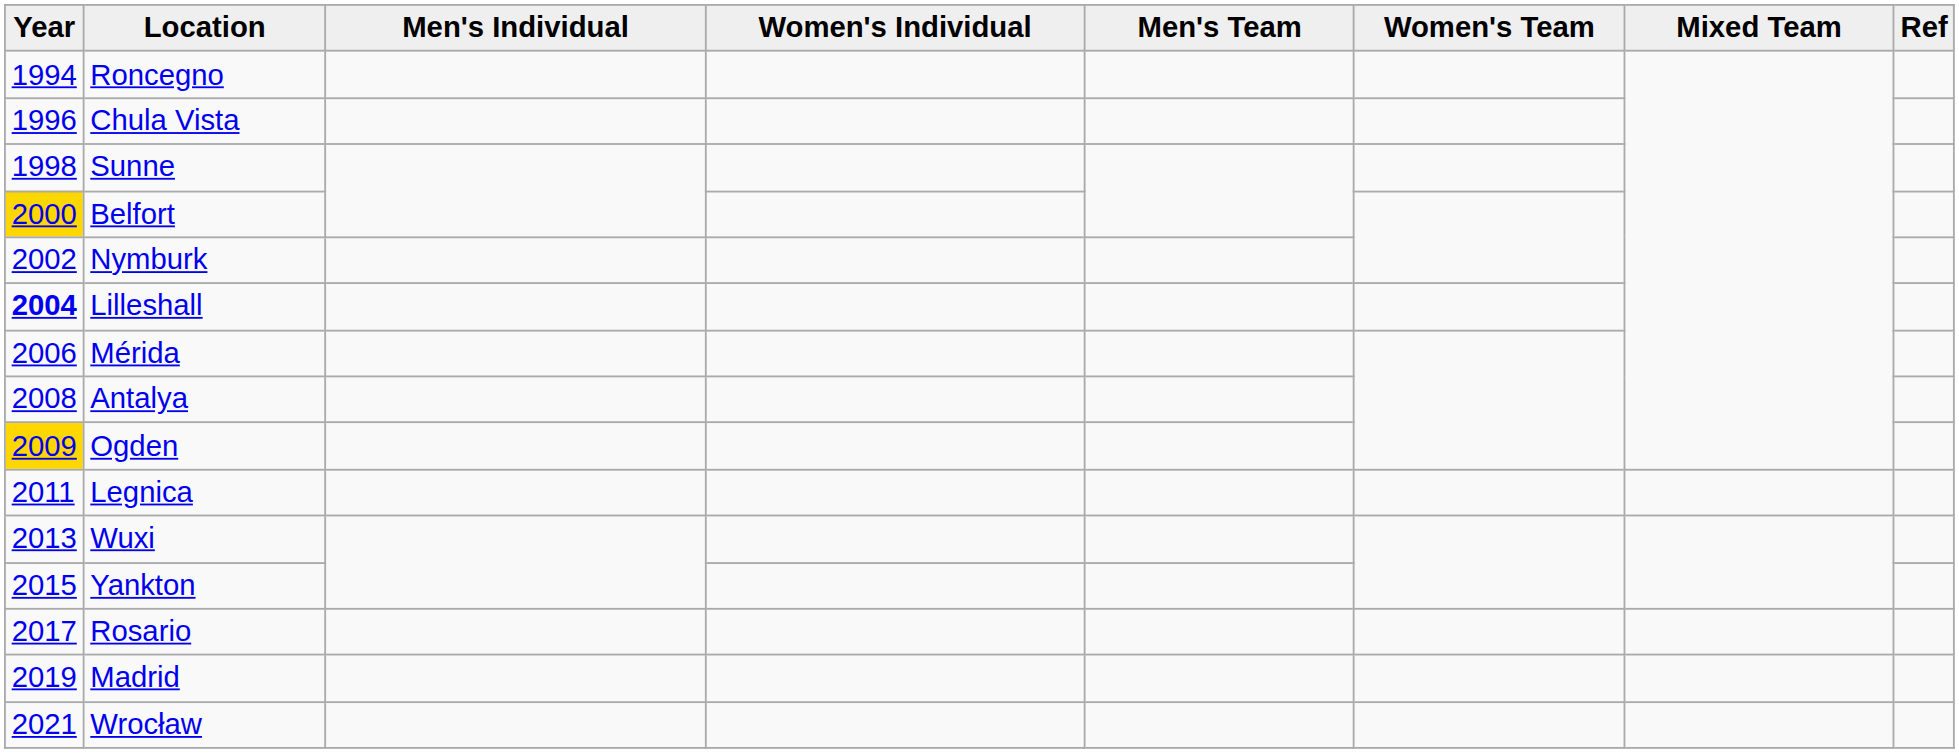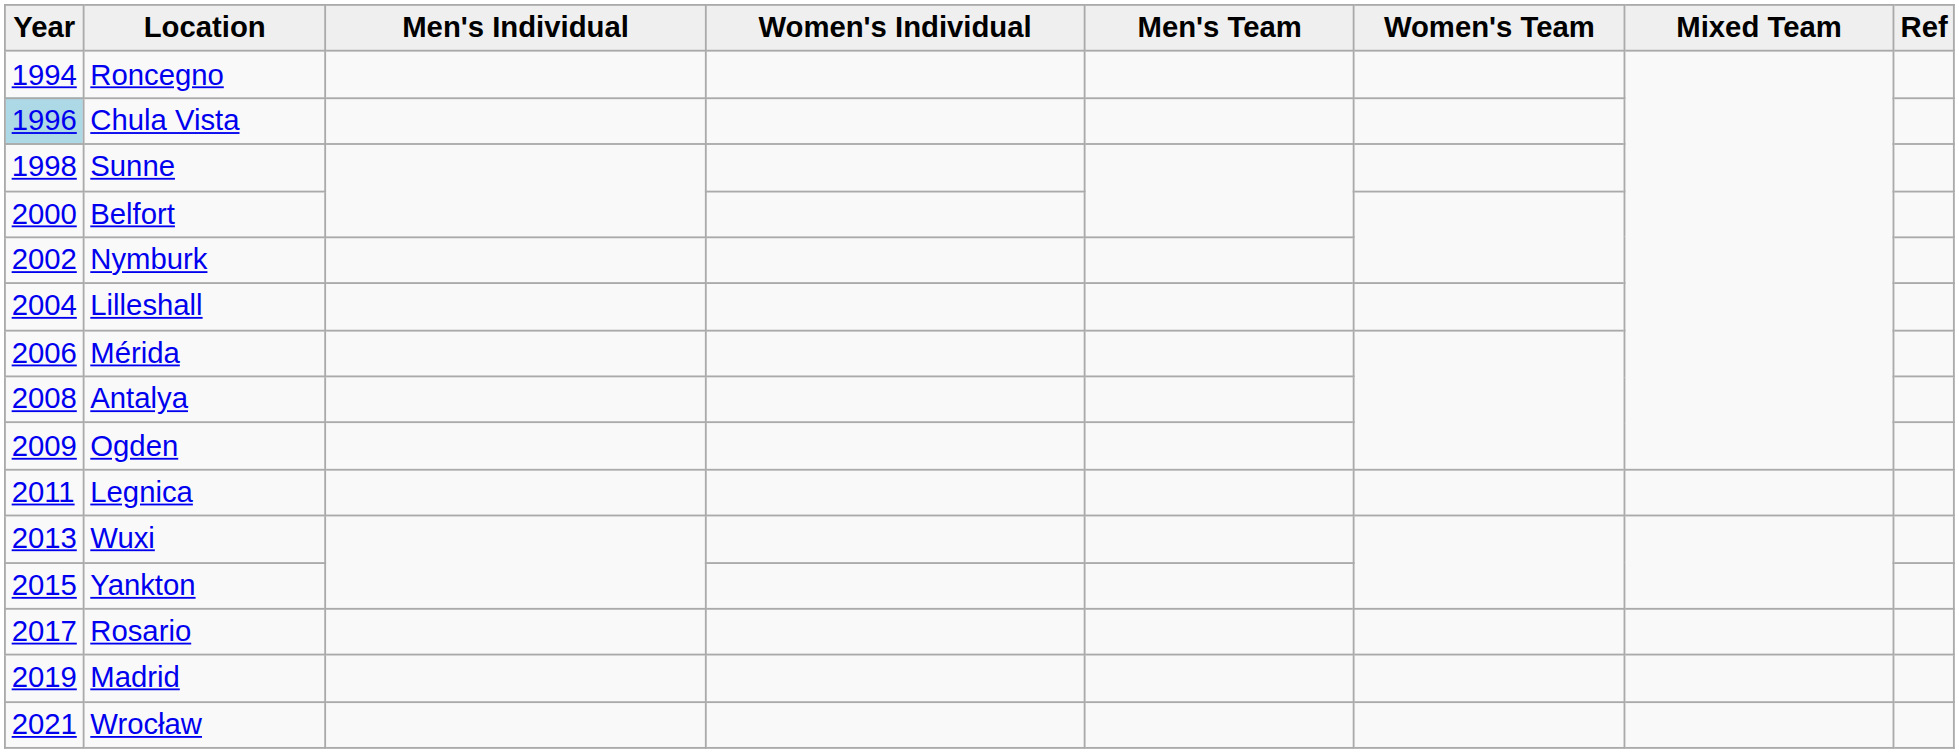(44, 120) no background -> (44, 120) lightblue background
(44, 213) gold background -> (44, 213) no background
(44, 306) bold -> (44, 306) normal
(44, 445) gold background -> (44, 445) no background
